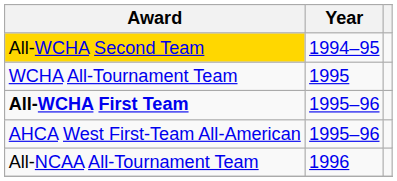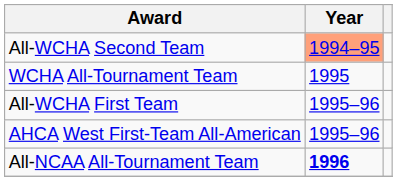(107, 47) gold background -> (107, 47) no background
(344, 47) no background -> (344, 47) lightsalmon background
(99, 104) bold -> (93, 104) normal
(329, 162) normal -> (329, 162) bold
